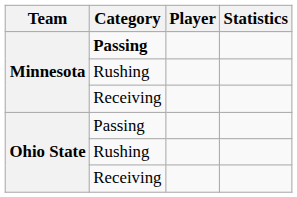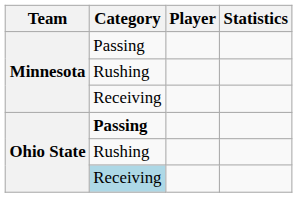(120, 45) bold -> (119, 45) normal
(119, 125) normal -> (120, 125) bold
(127, 178) no background -> (127, 178) lightblue background
